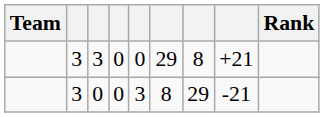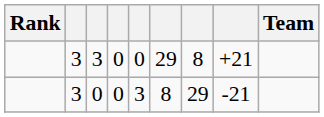columns swapped: (35, 22) <-> (289, 22)
